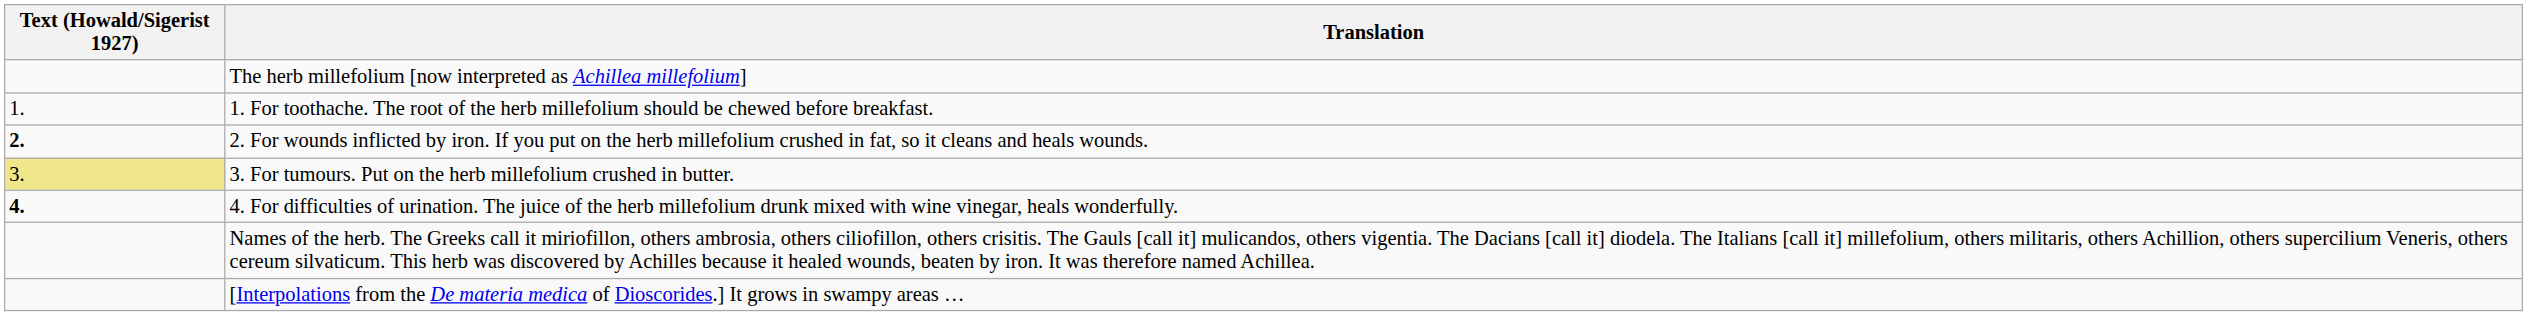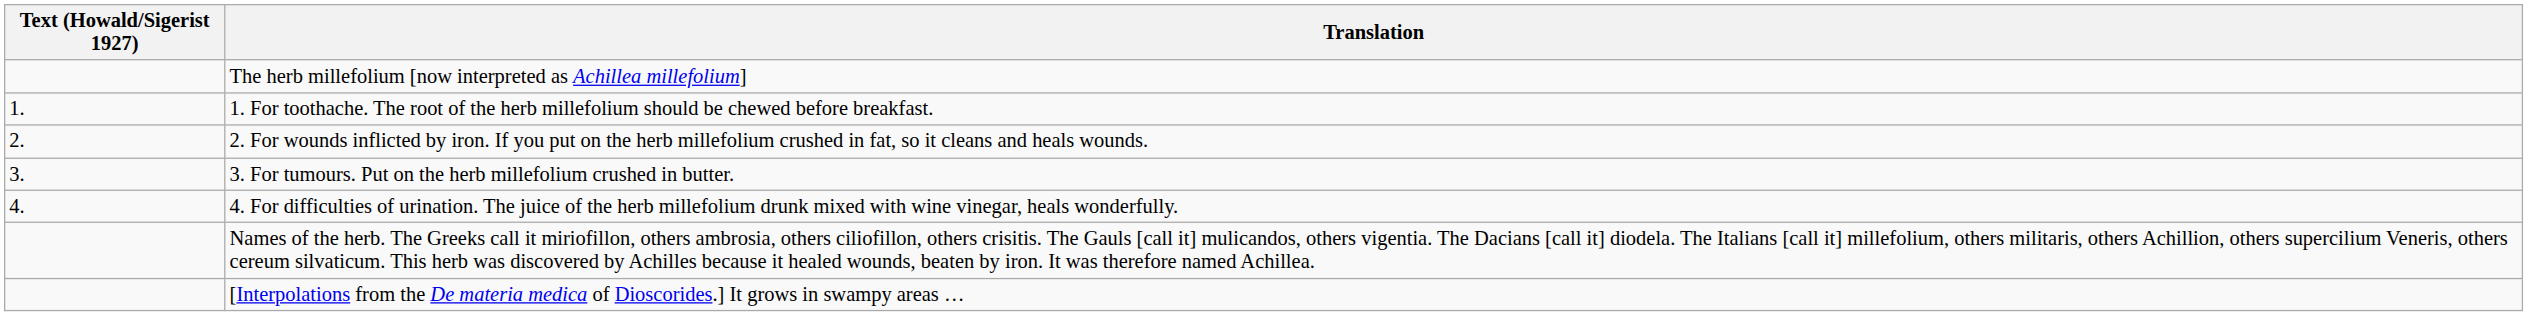(17, 141) bold -> (17, 141) normal
(17, 173) khaki background -> (17, 173) no background
(17, 206) bold -> (17, 206) normal
